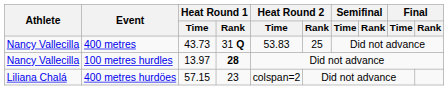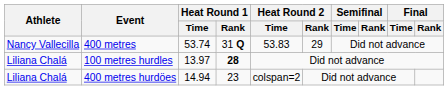(197, 45) 43.73 -> (197, 45) 53.74
(317, 45) 25 -> (317, 45) 29
(43, 61) Nancy Vallecilla -> (37, 61) Liliana Chalá
(197, 78) 57.15 -> (197, 78) 14.94
